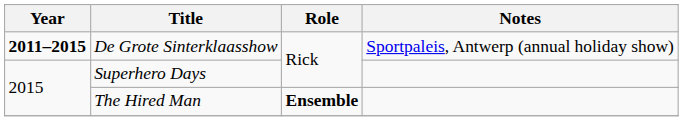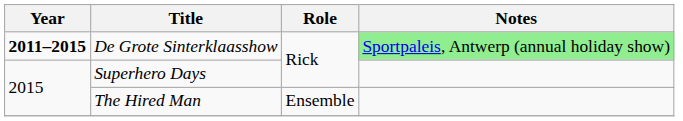(520, 45) no background -> (516, 45) lightgreen background
(322, 101) bold -> (320, 101) normal
